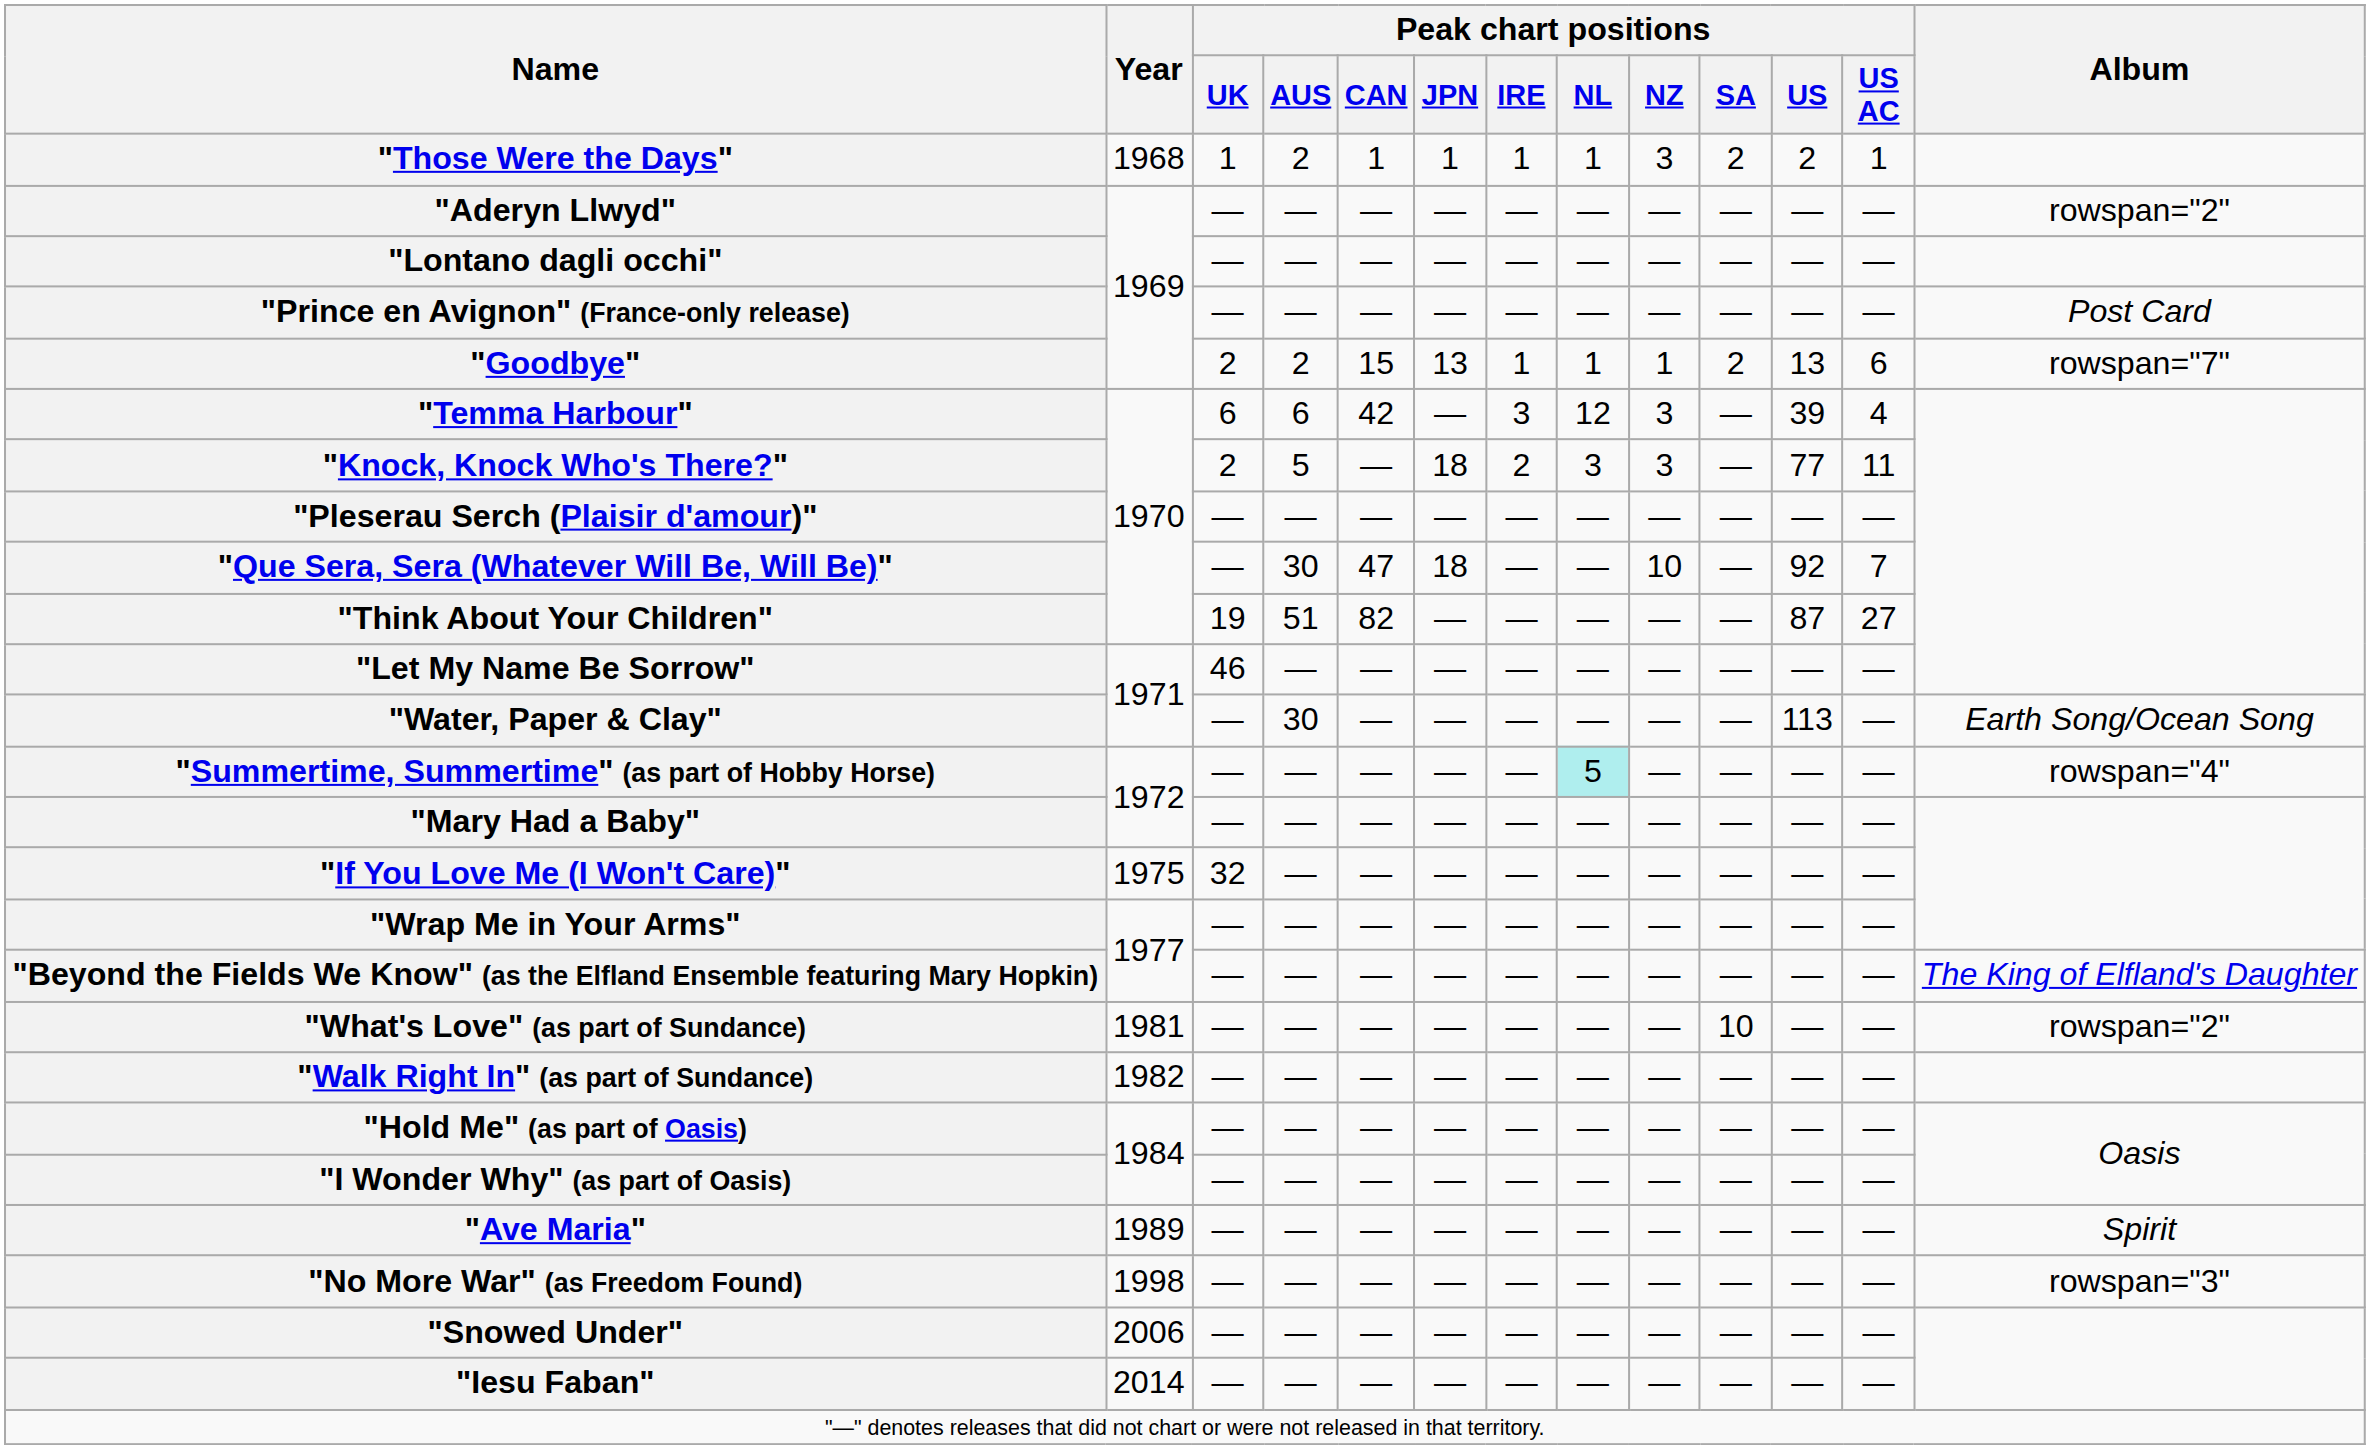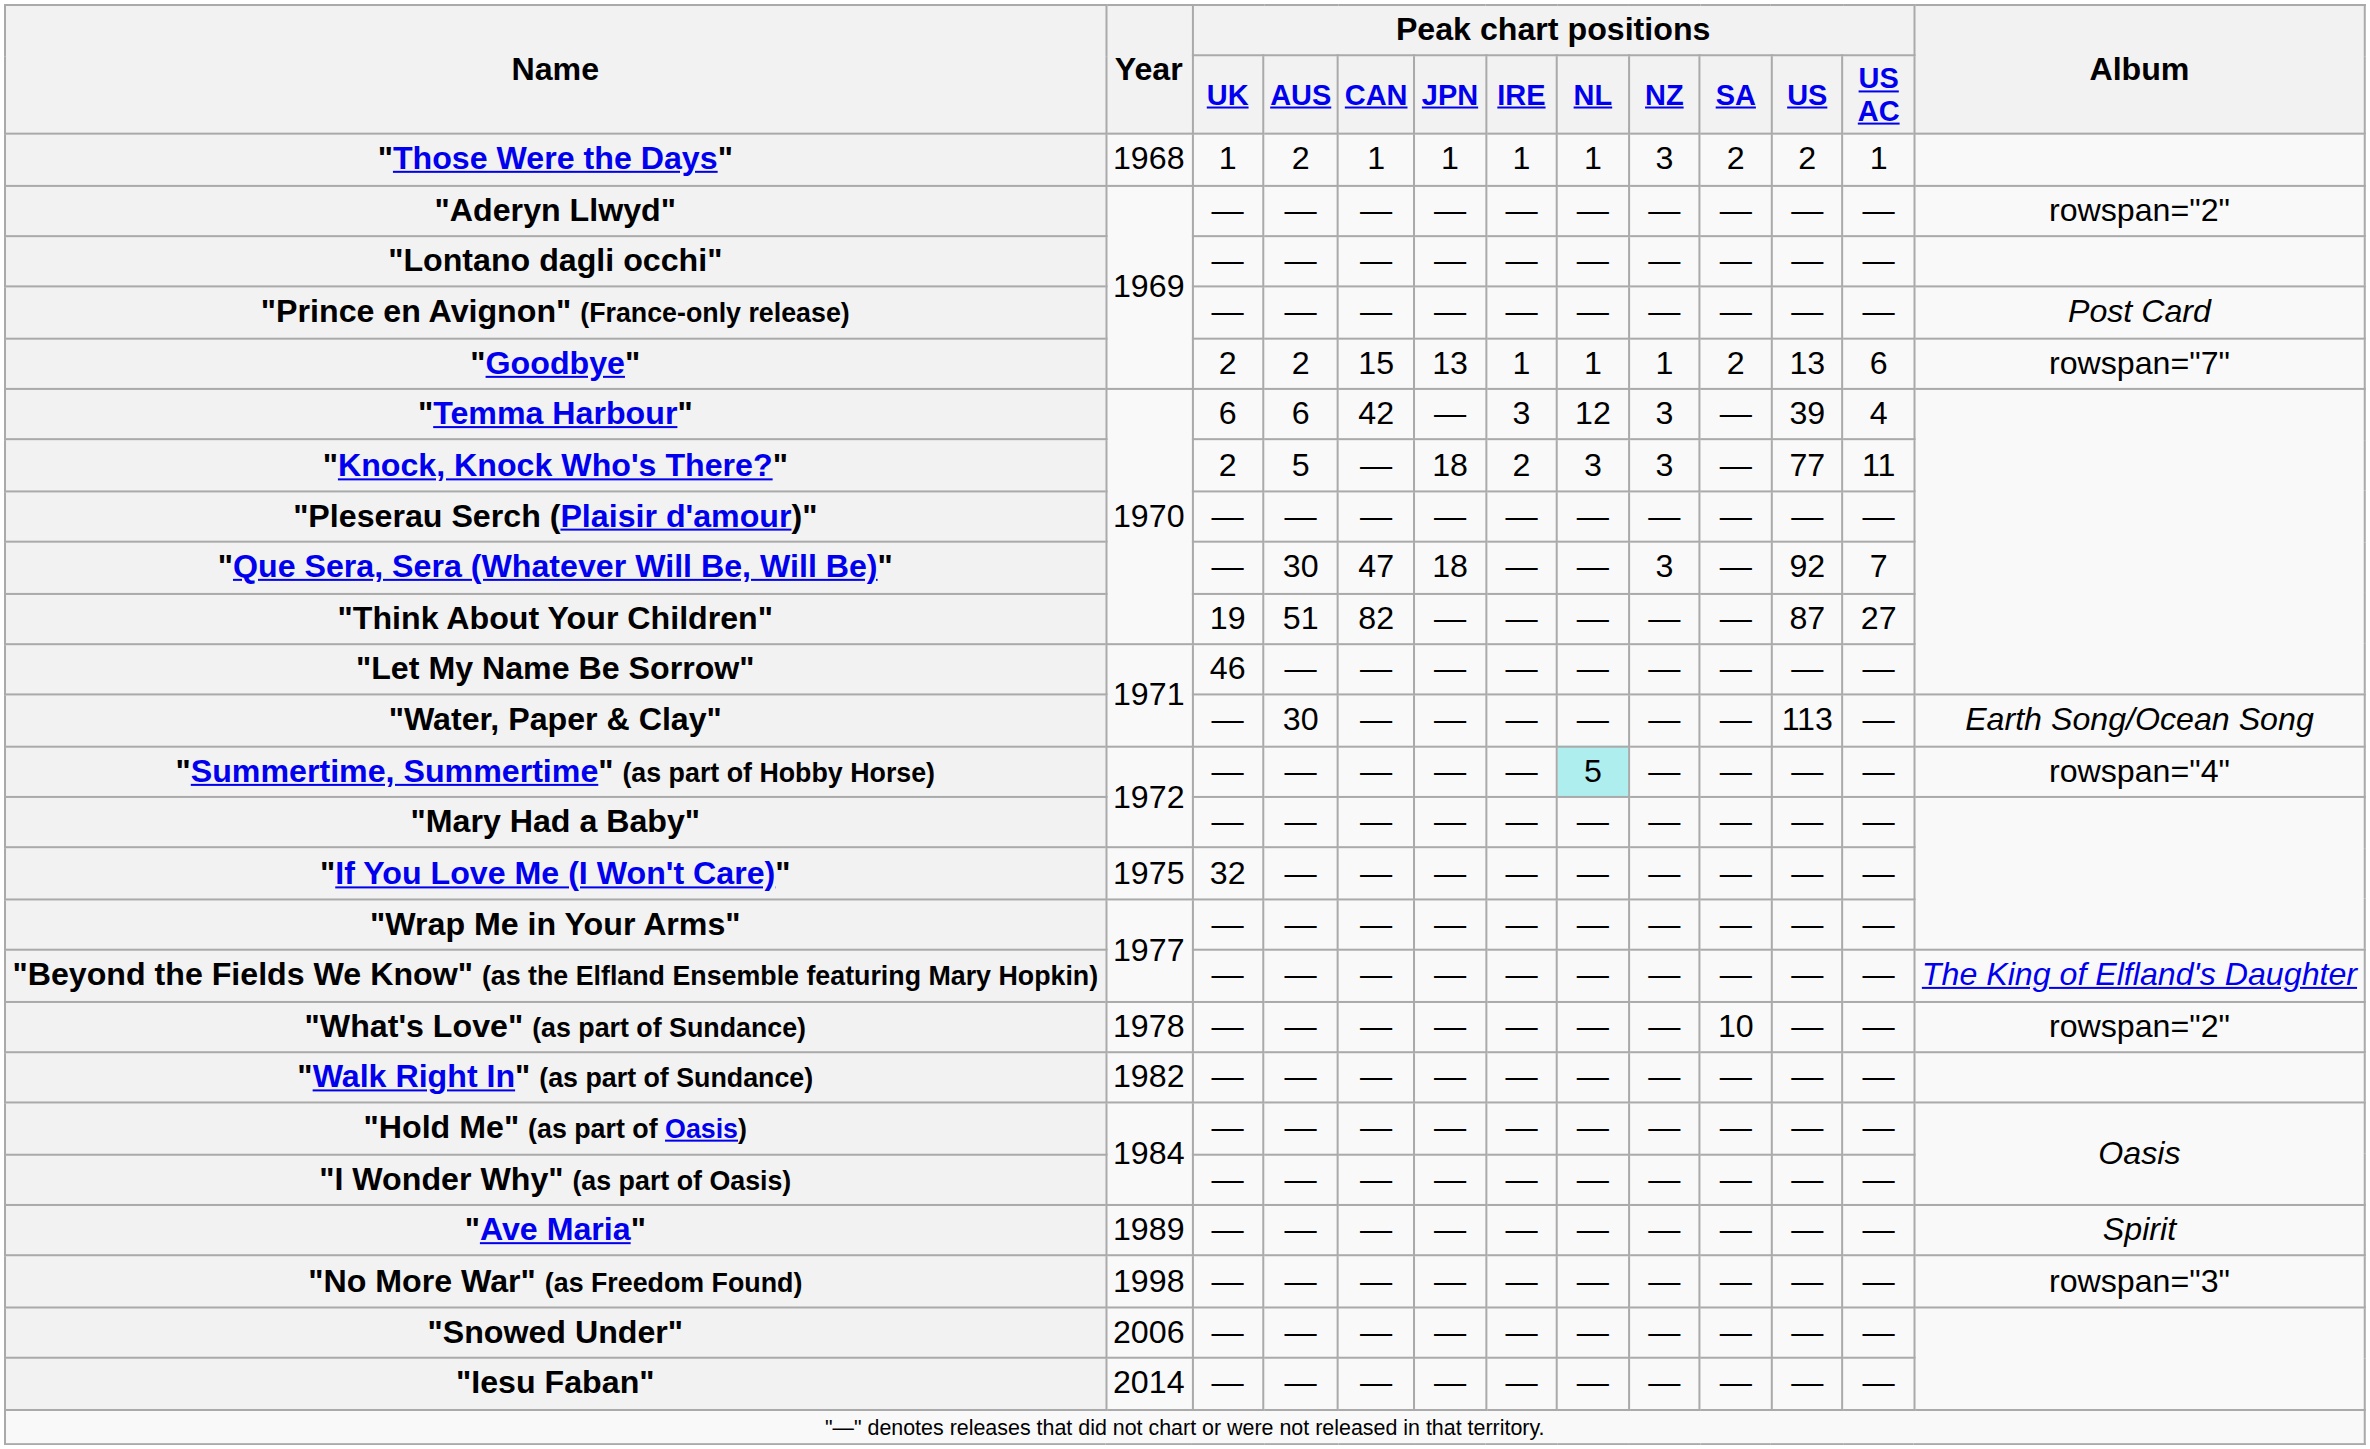(1664, 566) 10 -> (1664, 566) 3
(1149, 1025) 1981 -> (1149, 1025) 1978
